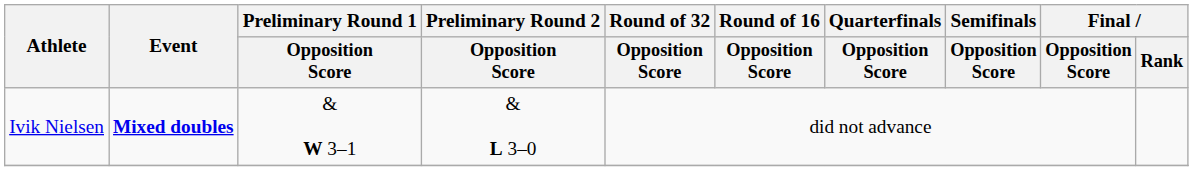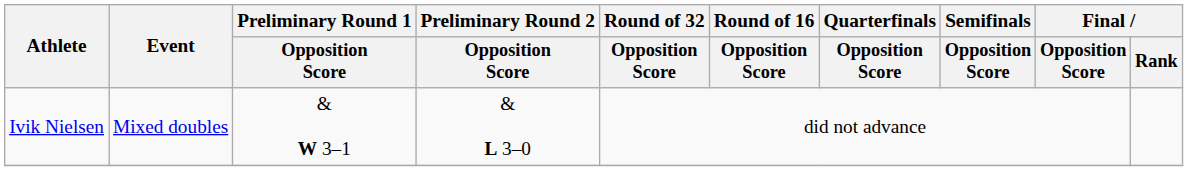(173, 126) bold -> (171, 126) normal
